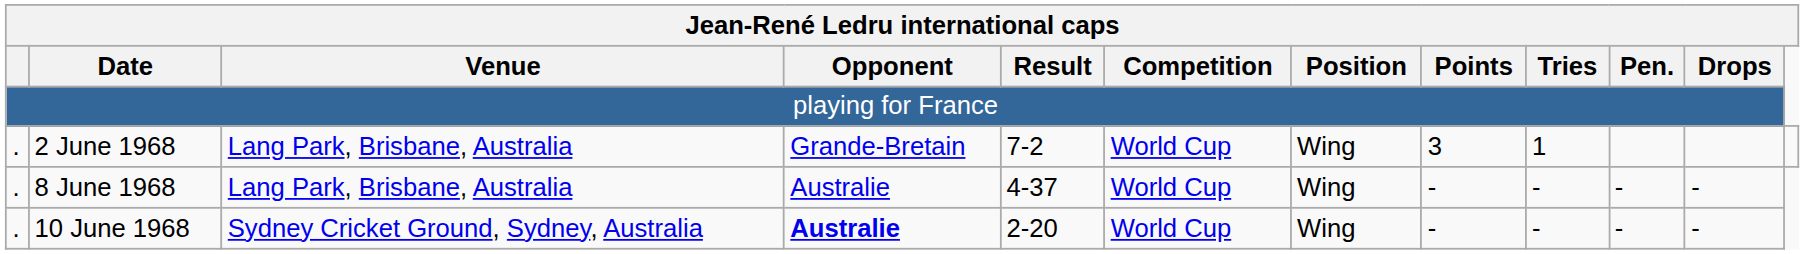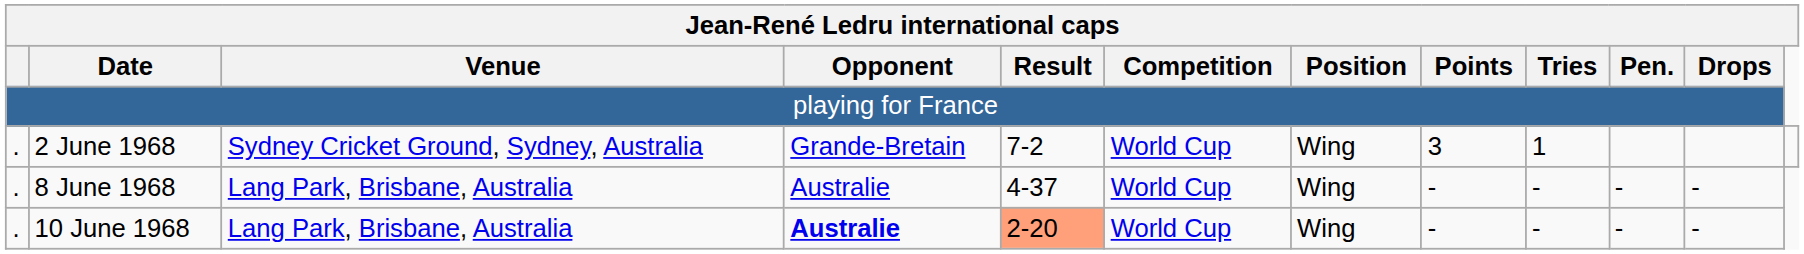(400, 147) Lang Park, Brisbane, Australia -> (465, 147) Sydney Cricket Ground, Sydney, Australia
(465, 228) Sydney Cricket Ground, Sydney, Australia -> (400, 228) Lang Park, Brisbane, Australia
(1032, 228) no background -> (1032, 228) lightsalmon background
